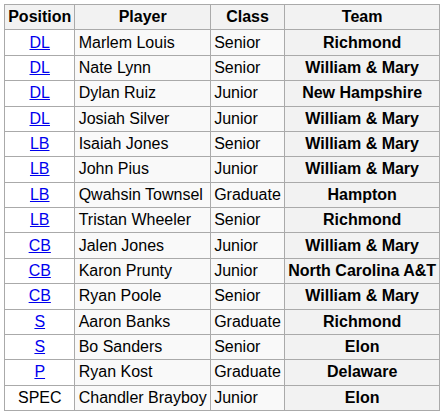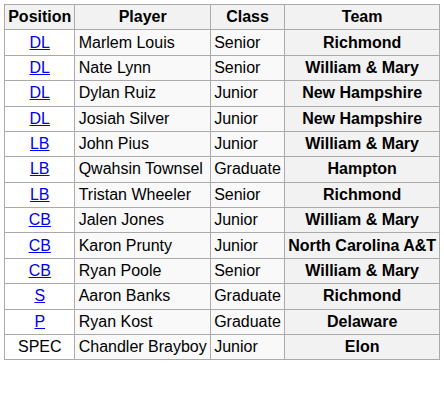(362, 118) William & Mary -> (362, 118) New Hampshire
- row: (124, 144)
- row: (120, 347)
